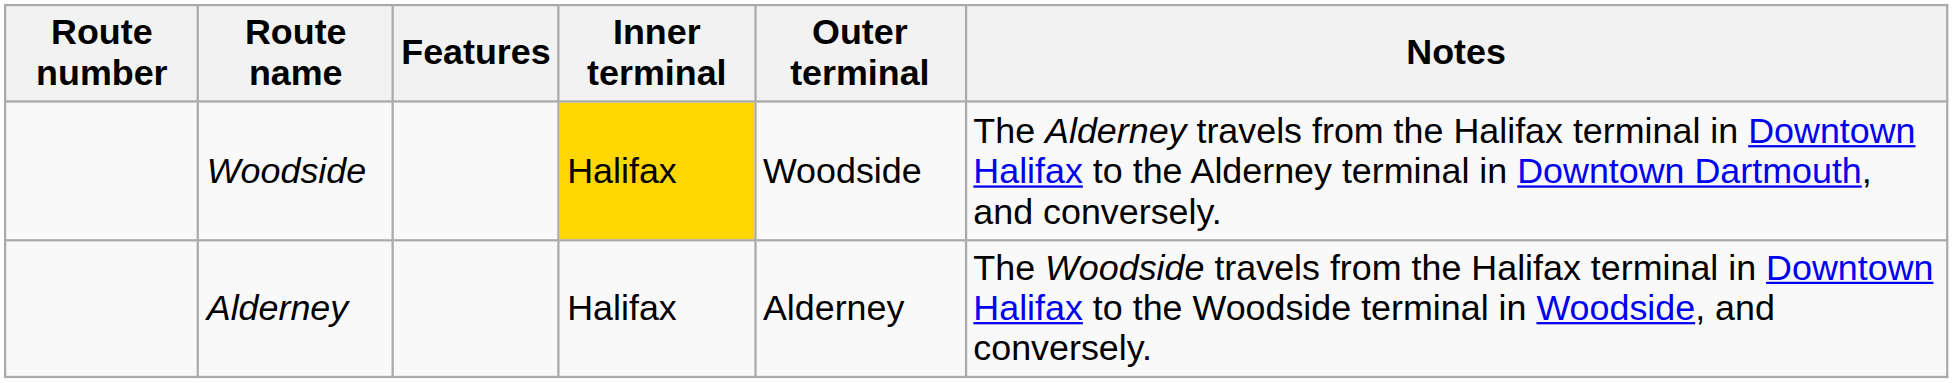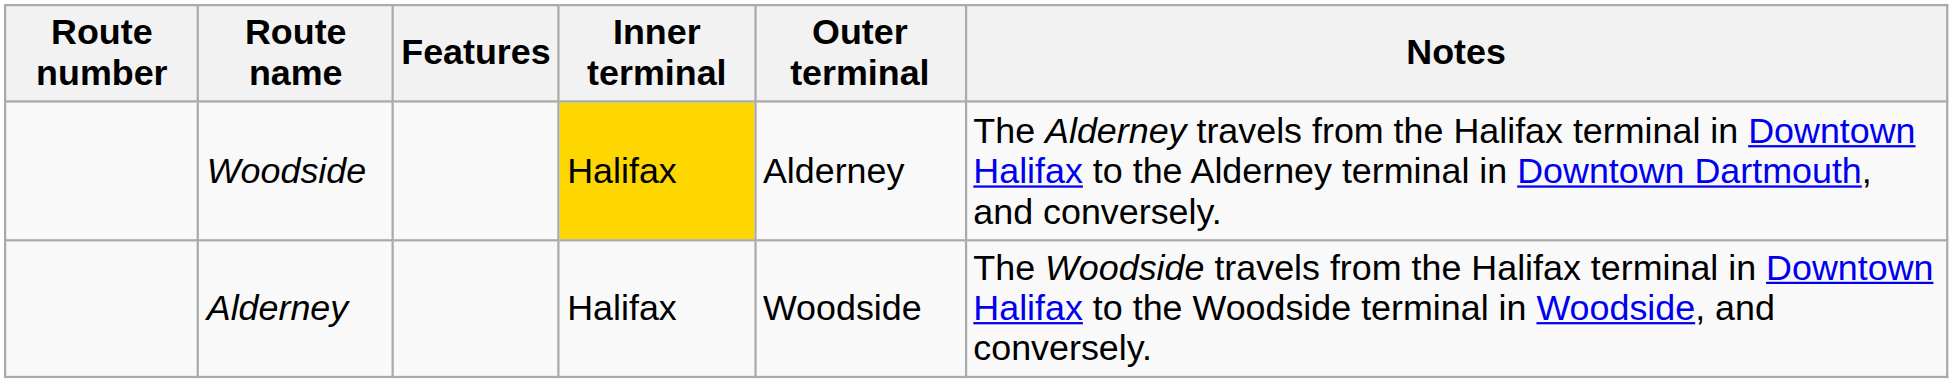(842, 170) Woodside -> (834, 170) Alderney
(834, 307) Alderney -> (842, 307) Woodside
